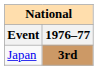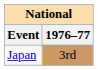(68, 55) bold -> (68, 55) normal
